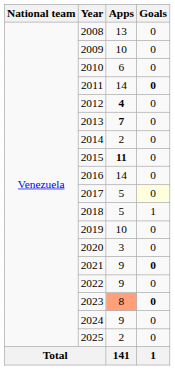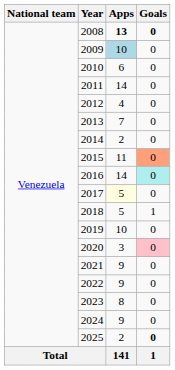(121, 31) normal -> (121, 31) bold
(153, 31) normal -> (153, 31) bold
(121, 49) no background -> (121, 49) lightblue background
(153, 85) bold -> (153, 85) normal
(121, 103) bold -> (121, 103) normal
(121, 121) bold -> (121, 121) normal
(121, 157) bold -> (121, 157) normal
(153, 157) no background -> (153, 157) lightsalmon background
(153, 175) no background -> (153, 175) paleturquoise background
(121, 193) no background -> (121, 193) lightyellow background
(153, 193) lightyellow background -> (153, 193) no background
(153, 247) no background -> (153, 247) pink background
(153, 265) bold -> (153, 265) normal
(121, 301) lightsalmon background -> (121, 301) no background
(153, 301) bold -> (153, 301) normal
(153, 337) normal -> (153, 337) bold
